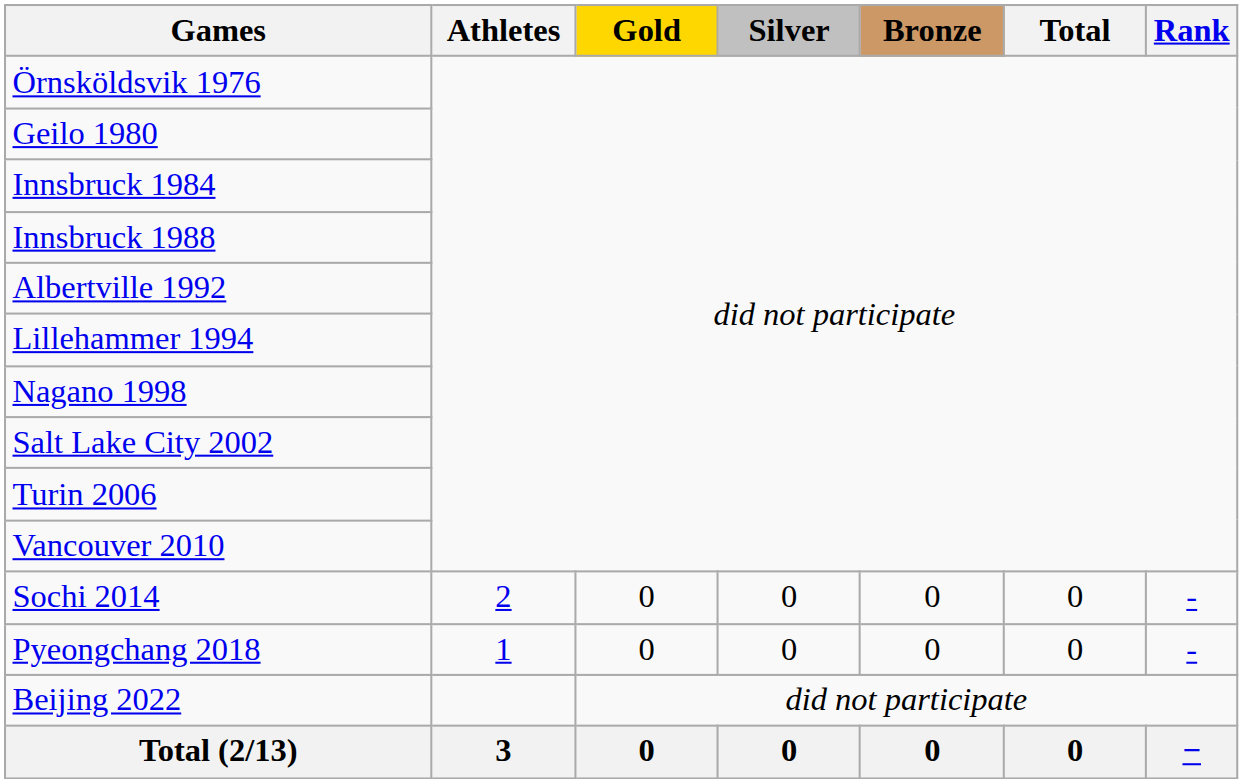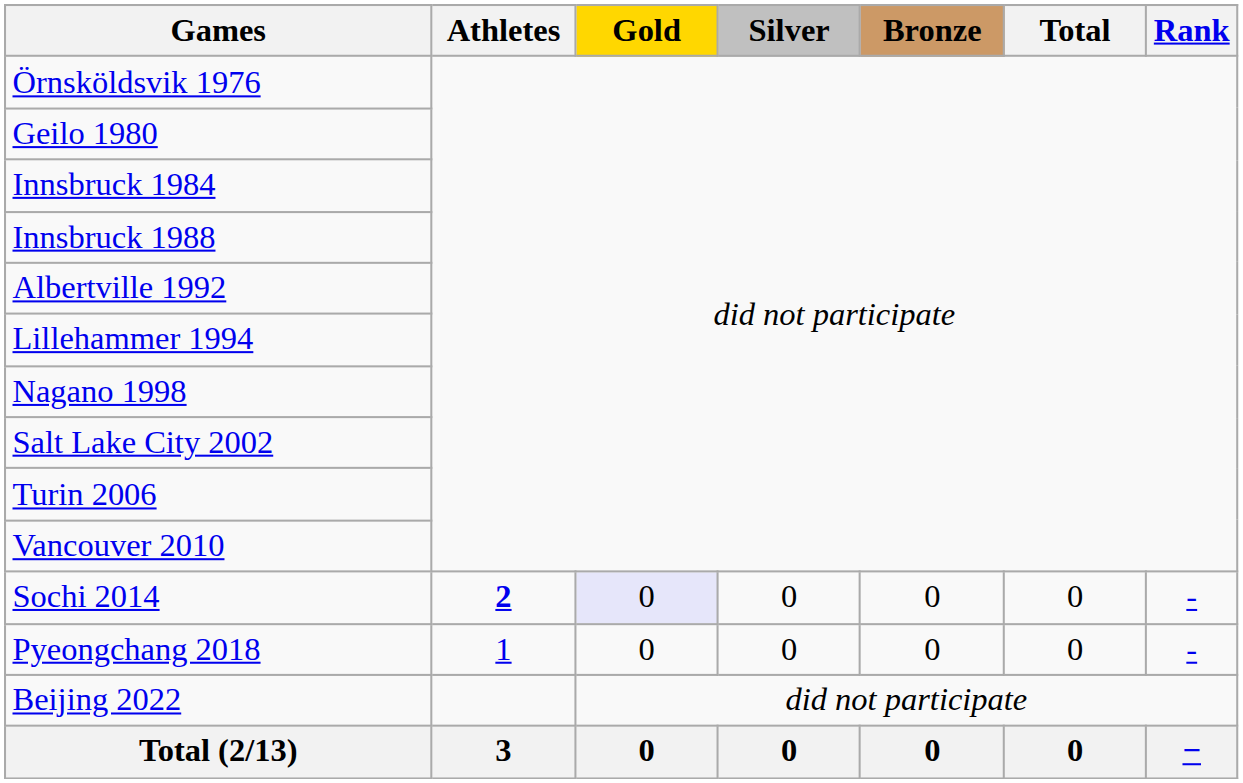(503, 596) normal -> (503, 596) bold
(647, 596) no background -> (647, 596) lavender background
